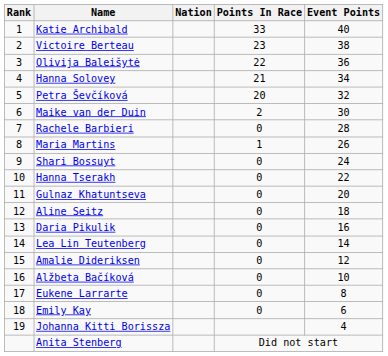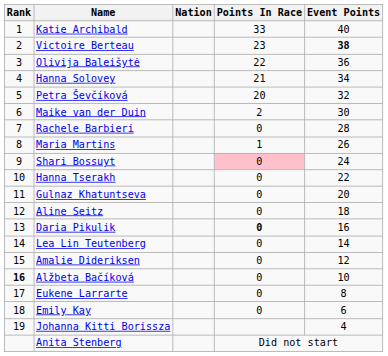(344, 46) normal -> (344, 46) bold
(259, 161) no background -> (259, 161) pink background
(259, 227) normal -> (259, 227) bold
(19, 277) normal -> (19, 277) bold
